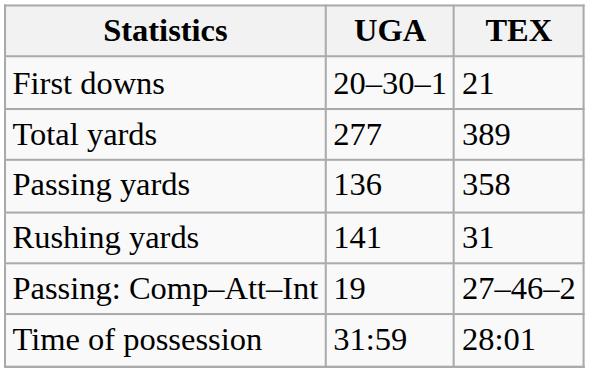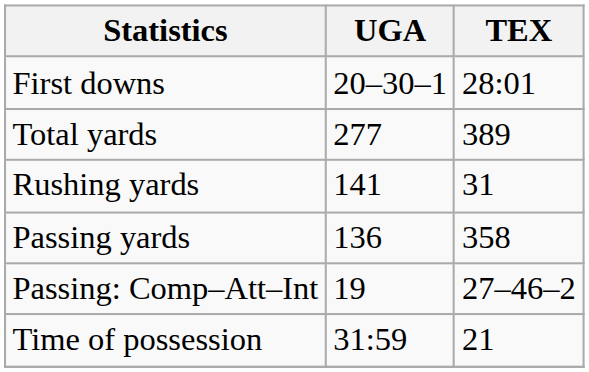(478, 82) 21 -> (499, 82) 28:01
rows swapped: (106, 236) <-> (101, 185)
(499, 339) 28:01 -> (478, 339) 21
